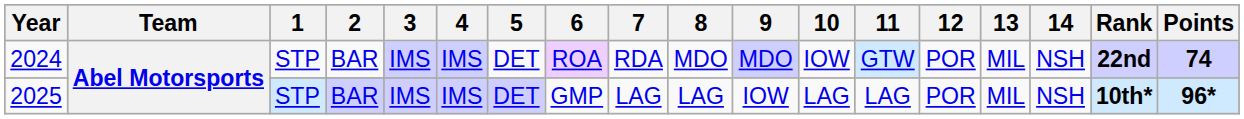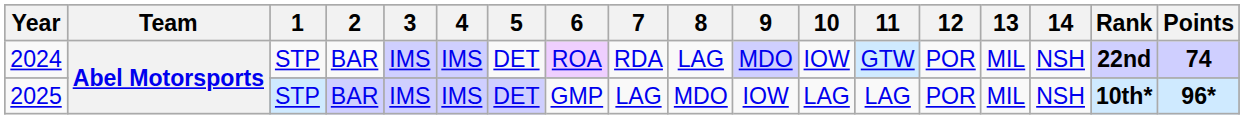(701, 59) MDO -> (701, 59) LAG
(701, 96) LAG -> (701, 96) MDO
